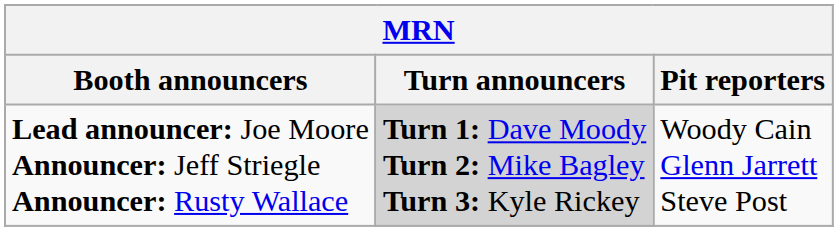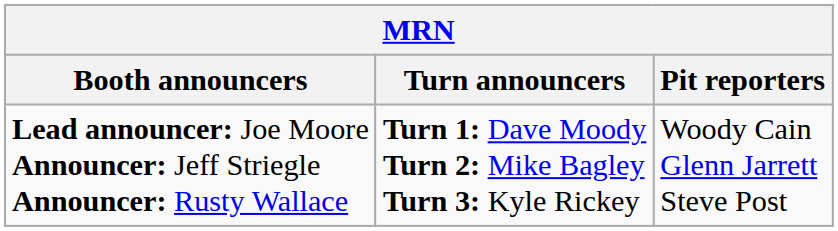(515, 165) lightgrey background -> (515, 165) no background
